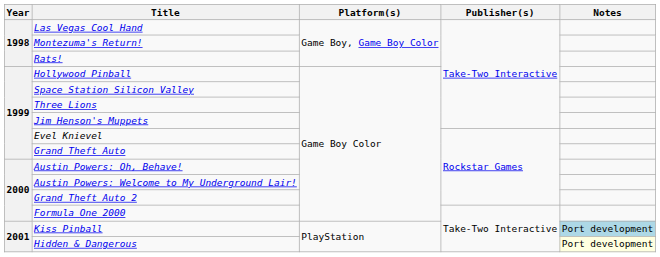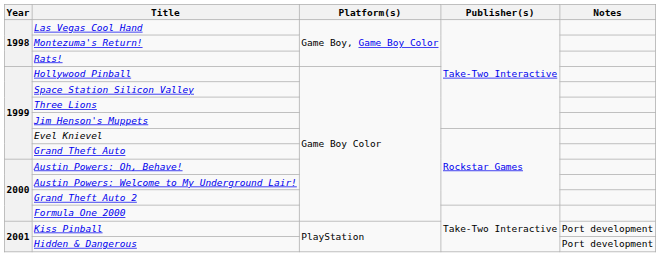(607, 229) lightblue background -> (607, 229) no background
(607, 244) lightyellow background -> (607, 244) no background
